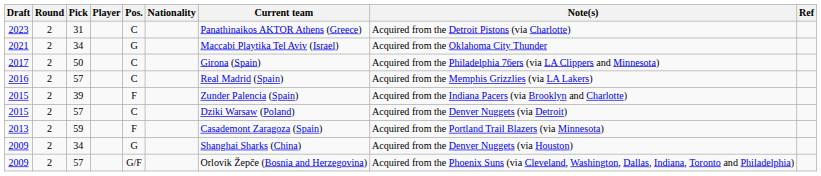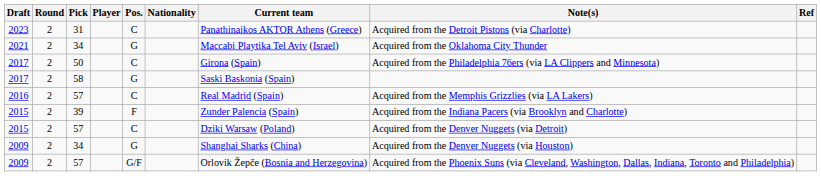+ row: (18, 79)
- row: (18, 129)
